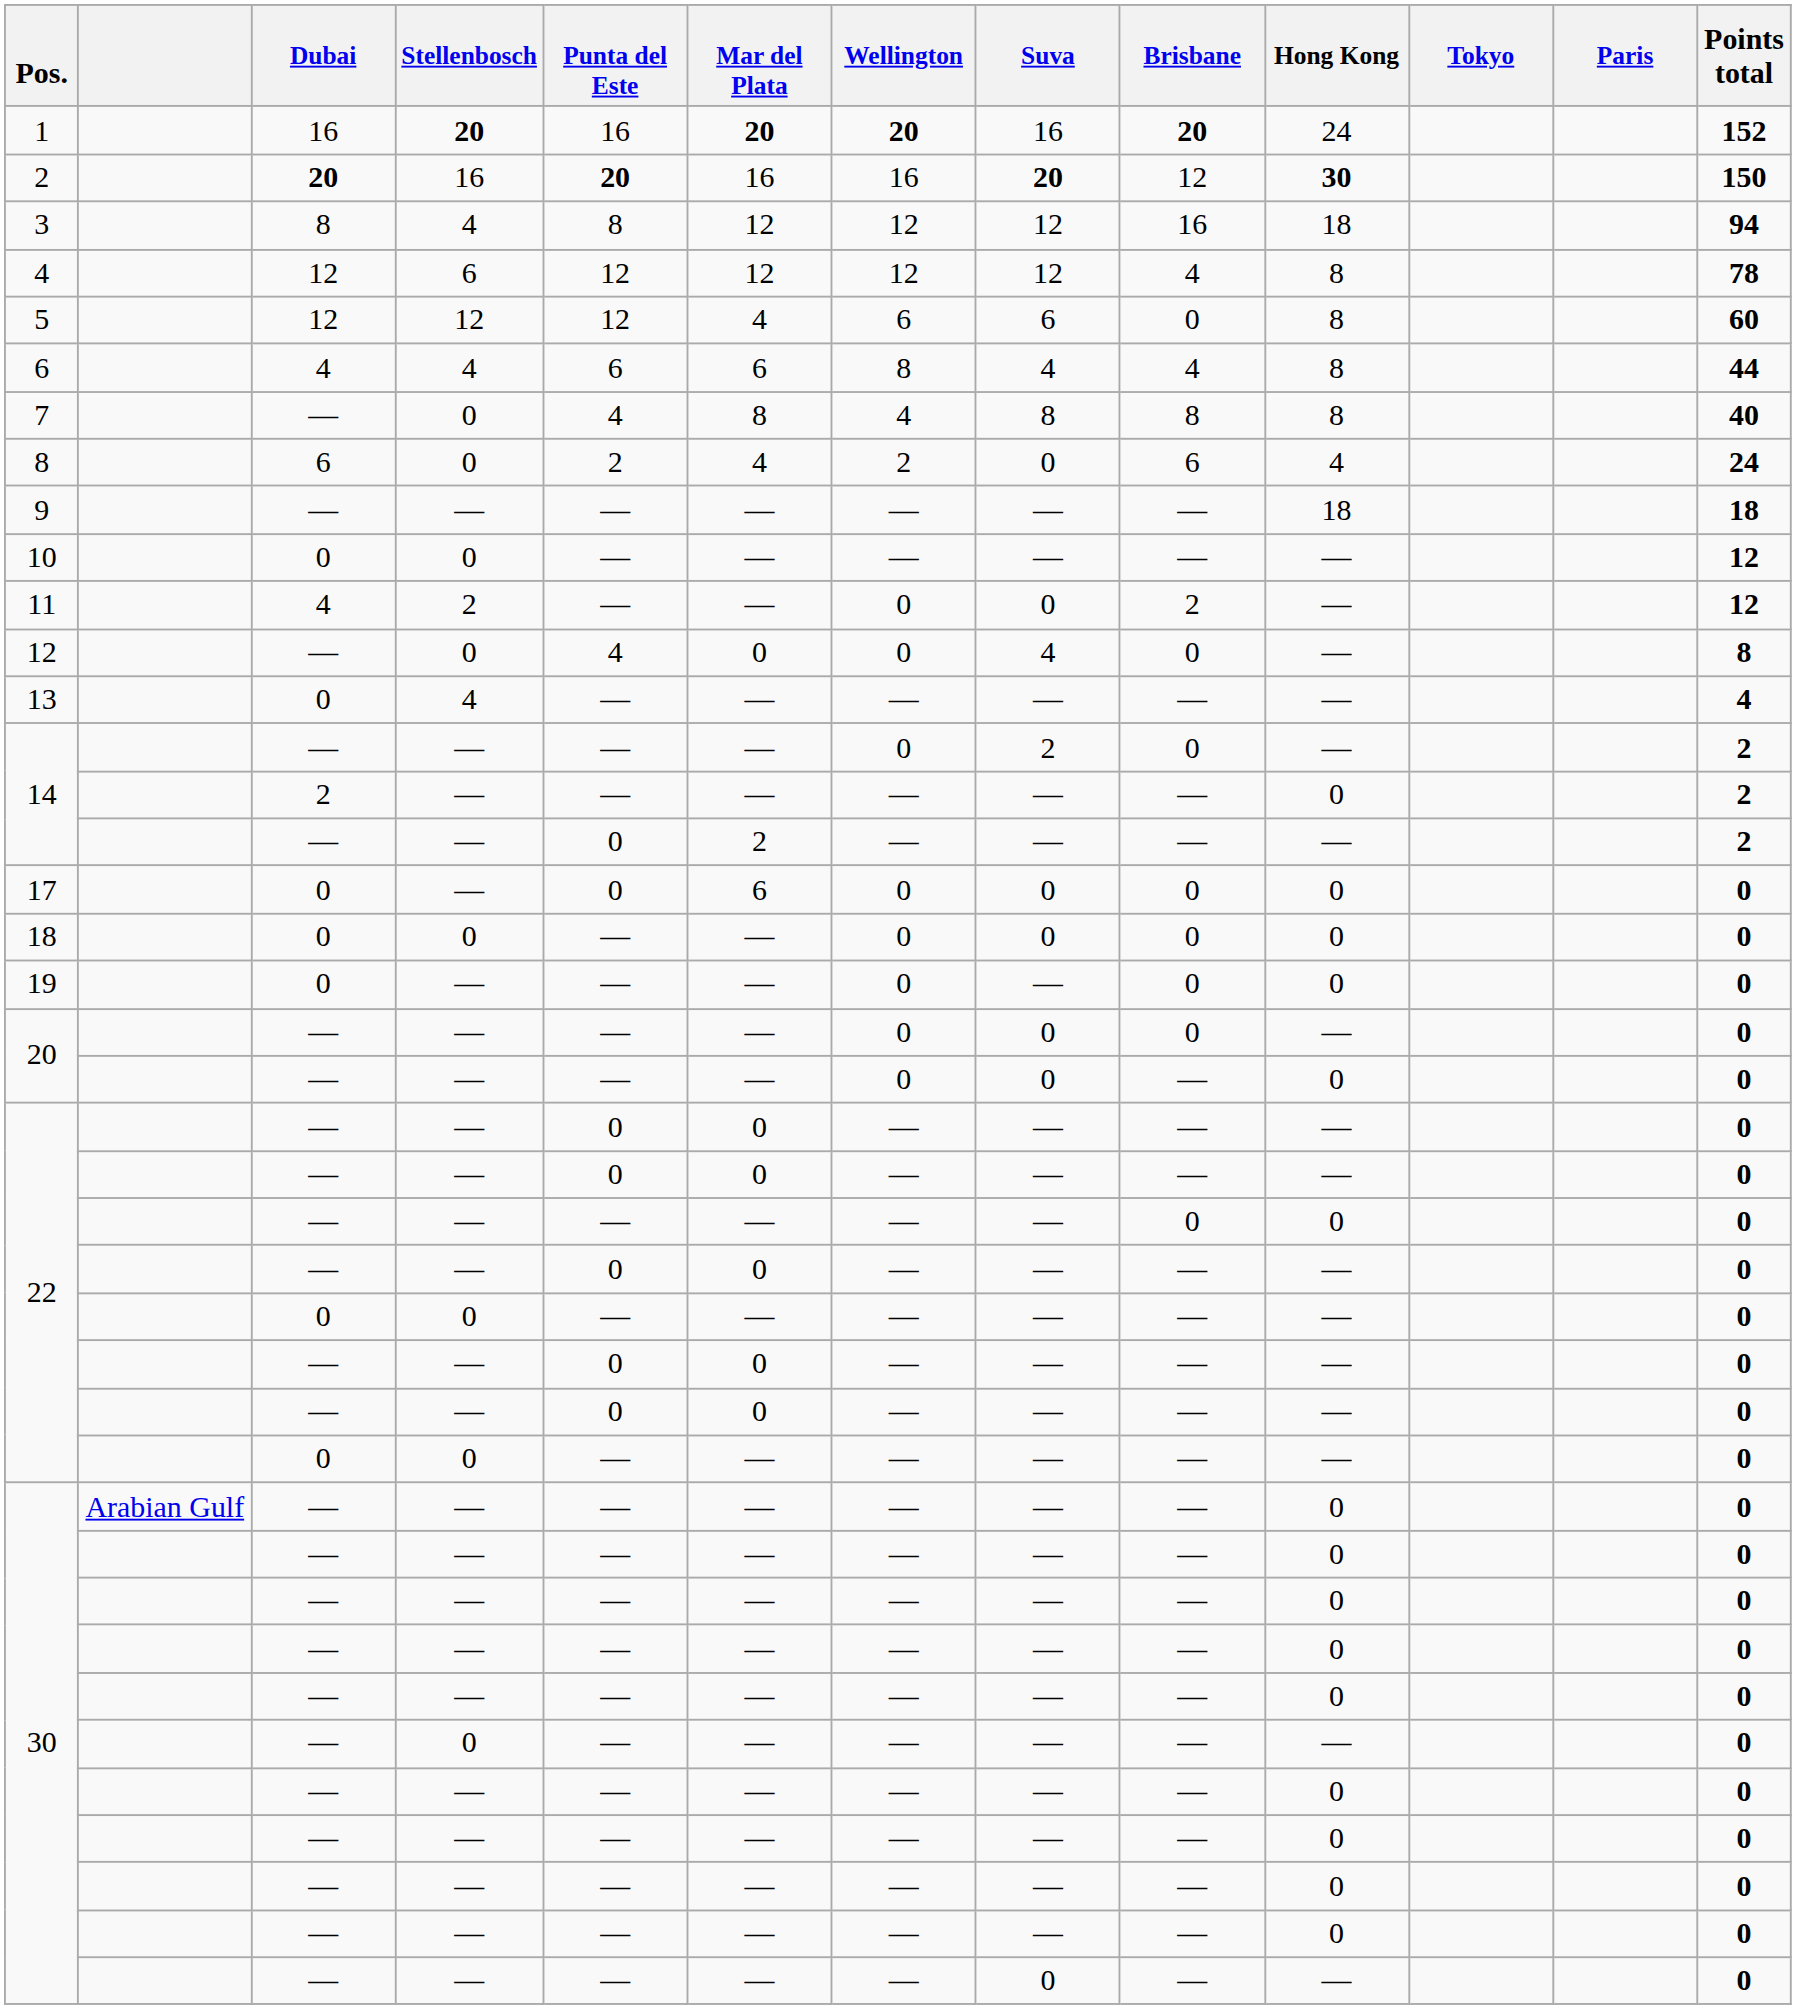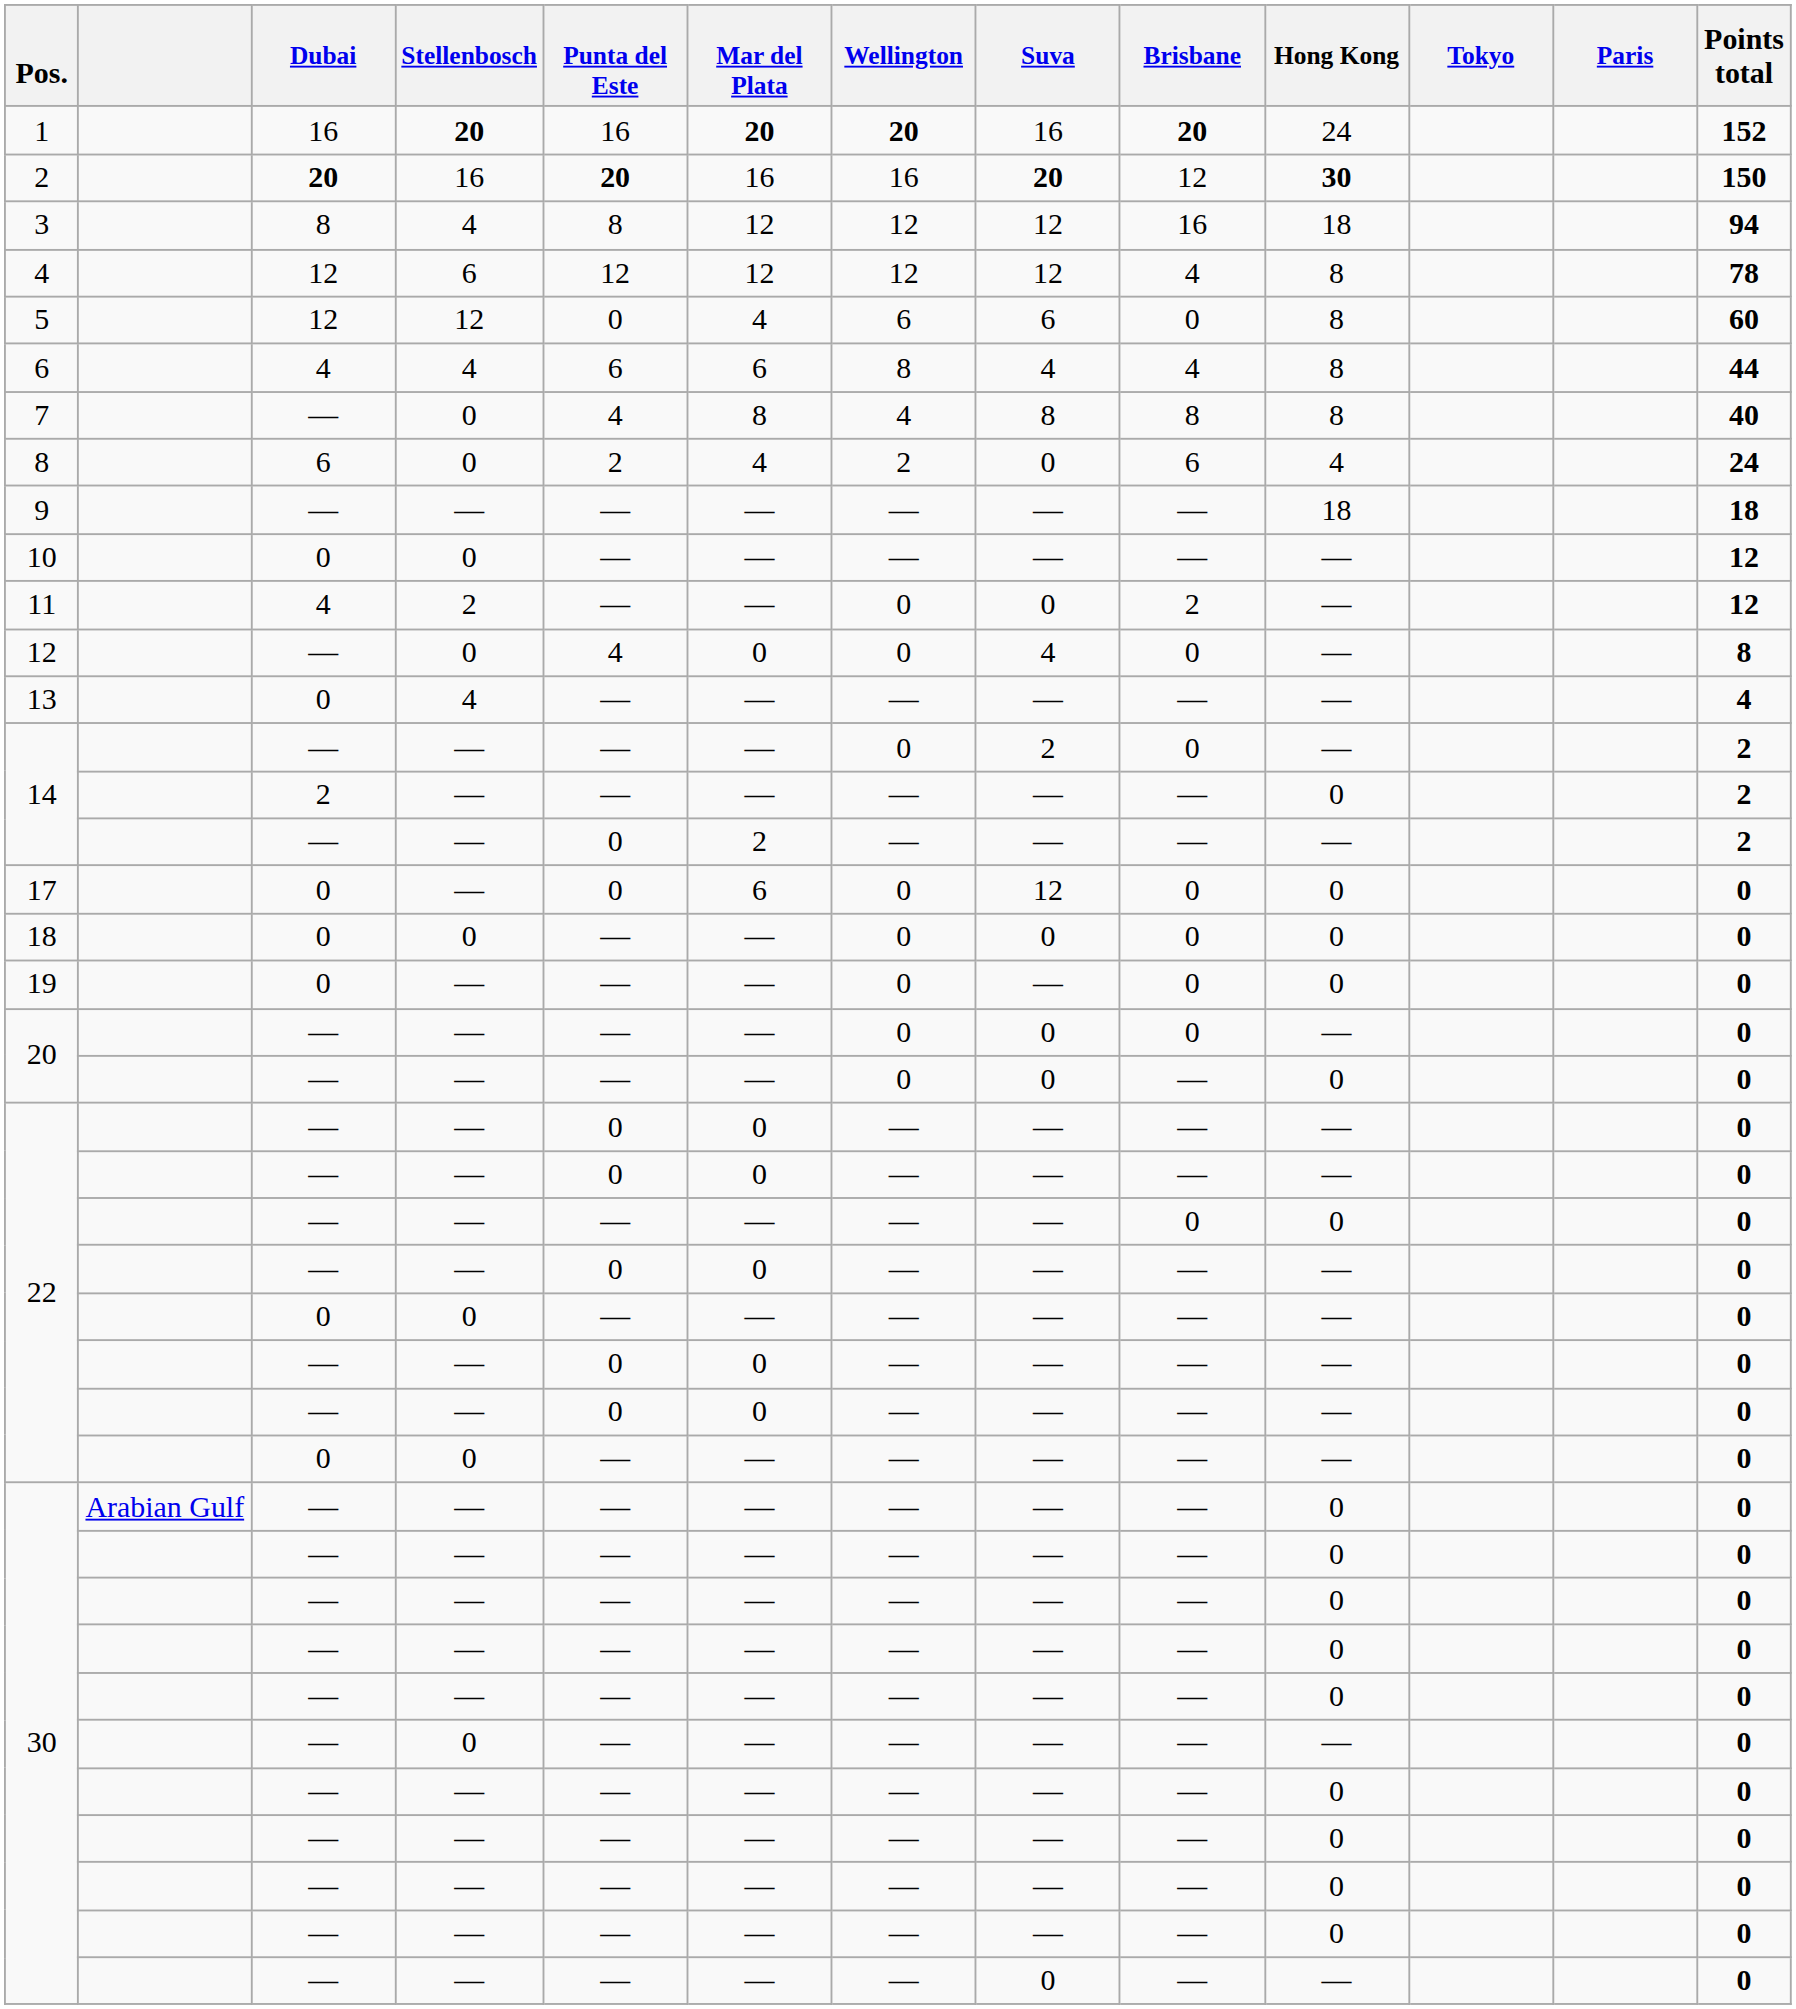(615, 319) 12 -> (615, 319) 0
(1048, 889) 0 -> (1048, 889) 12
